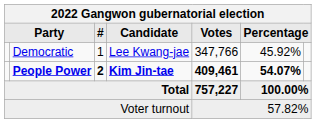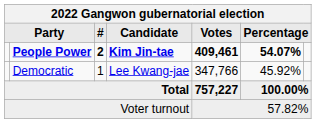rows swapped: (52, 71) <-> (43, 52)
